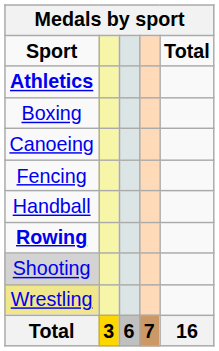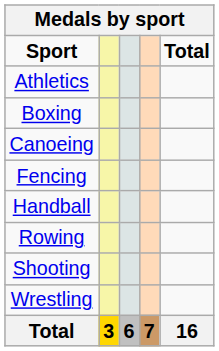(52, 82) bold -> (52, 82) normal
(52, 238) bold -> (52, 238) normal
(52, 269) lightgrey background -> (52, 269) no background
(52, 300) khaki background -> (52, 300) no background
